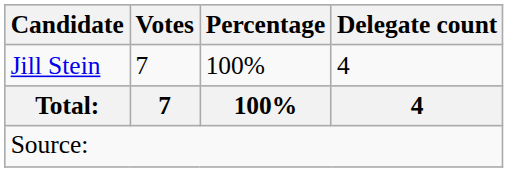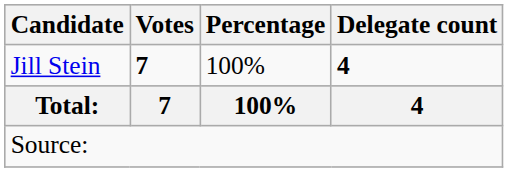(142, 65) normal -> (142, 65) bold
(343, 65) normal -> (343, 65) bold
